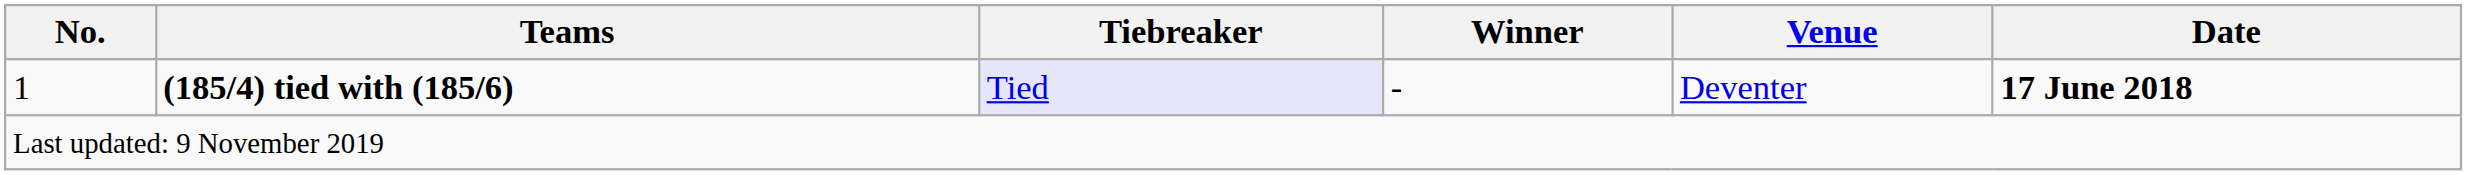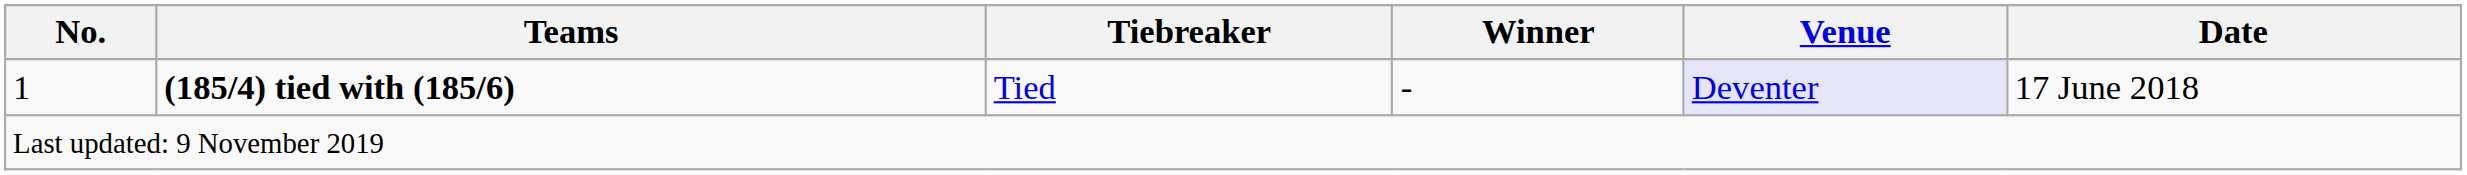(1018, 86) lavender background -> (1025, 86) no background
(1743, 86) no background -> (1755, 86) lavender background
(2096, 86) bold -> (2107, 86) normal
